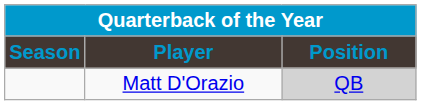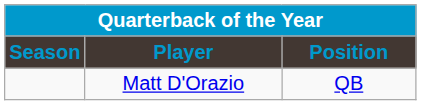(349, 83) lightgrey background -> (349, 83) no background
